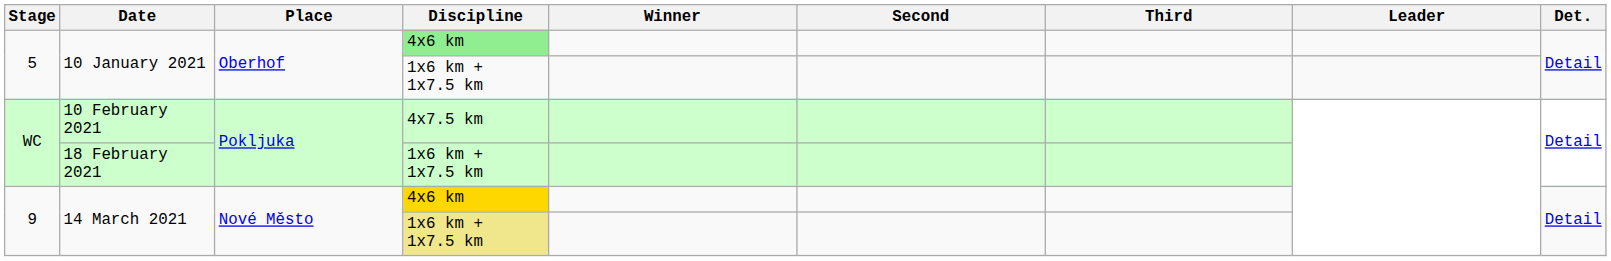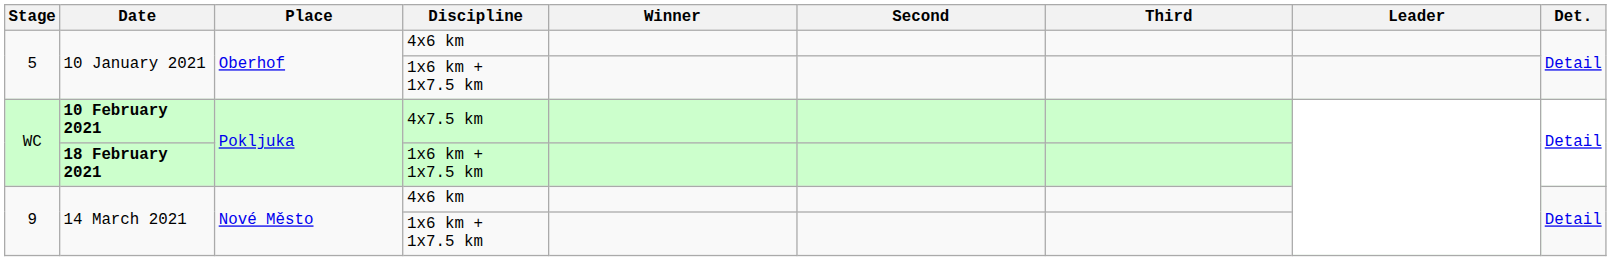(436, 43) lightgreen background -> (436, 43) no background
(116, 121) normal -> (116, 121) bold
(116, 165) normal -> (116, 165) bold
(436, 199) gold background -> (436, 199) no background
(445, 234) khaki background -> (445, 234) no background
